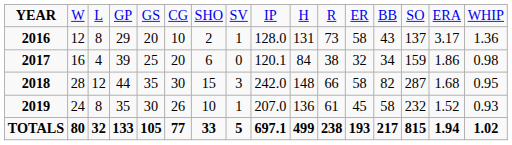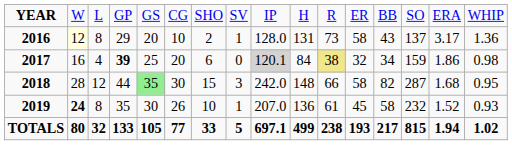(78, 38) no background -> (78, 38) lightyellow background
(123, 60) normal -> (123, 60) bold
(270, 60) no background -> (270, 60) lightgrey background
(332, 60) no background -> (332, 60) khaki background
(151, 83) no background -> (151, 83) lightgreen background
(78, 106) normal -> (78, 106) bold
